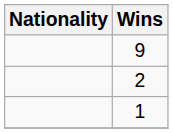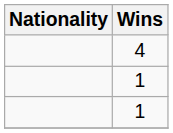(140, 50) 9 -> (140, 50) 4
(140, 81) 2 -> (140, 81) 1
